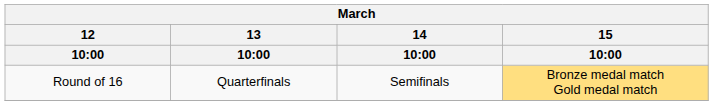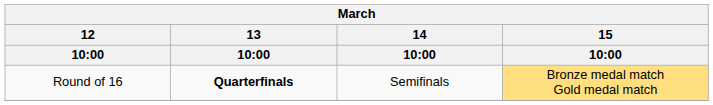(254, 82) normal -> (254, 82) bold
